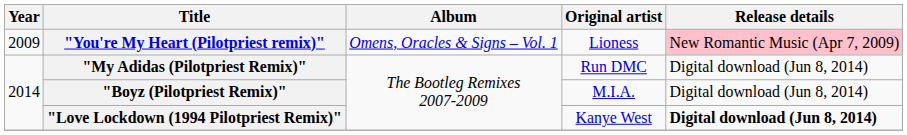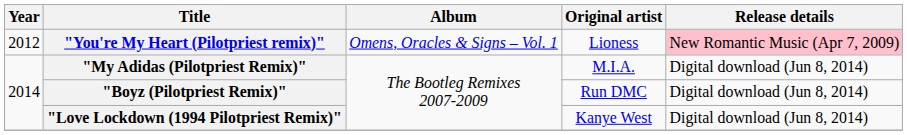(24, 42) 2009 -> (24, 42) 2012
(614, 67) Run DMC -> (614, 67) M.I.A.
(614, 92) M.I.A. -> (614, 92) Run DMC
(773, 117) bold -> (769, 117) normal
